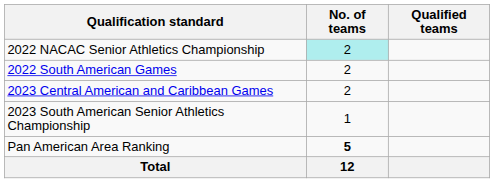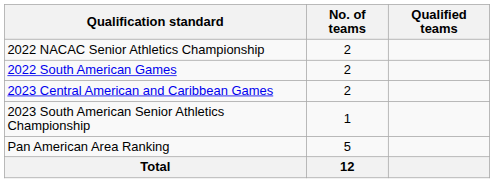(347, 49) paleturquoise background -> (347, 49) no background
(347, 146) bold -> (347, 146) normal
